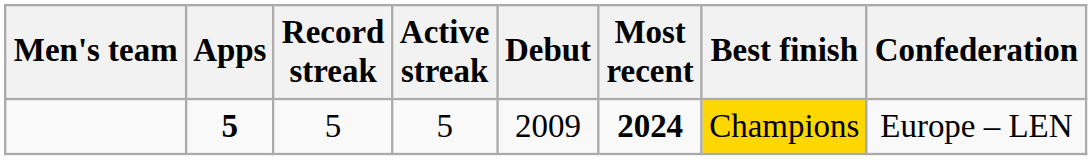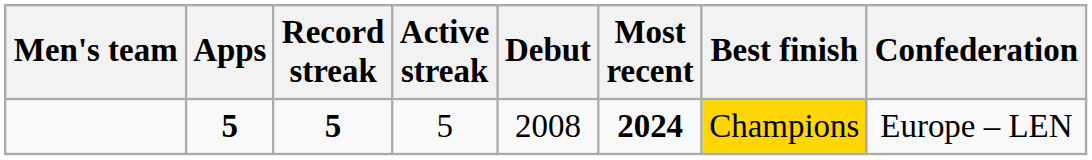(333, 125) normal -> (333, 125) bold
(548, 125) 2009 -> (548, 125) 2008
